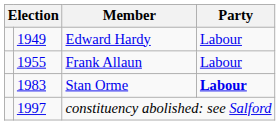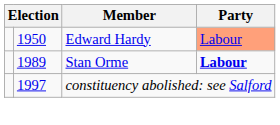(31, 39) 1949 -> (31, 39) 1950
(221, 39) no background -> (221, 39) lightsalmon background
- row: (104, 62)
(31, 85) 1983 -> (31, 62) 1989
